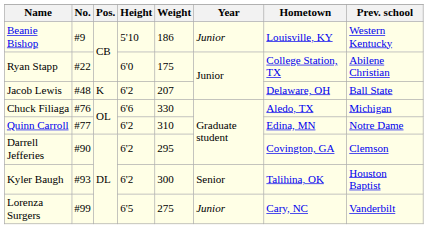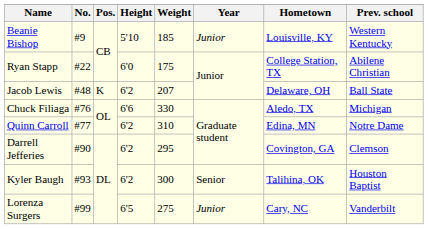(166, 36) 186 -> (166, 36) 185
